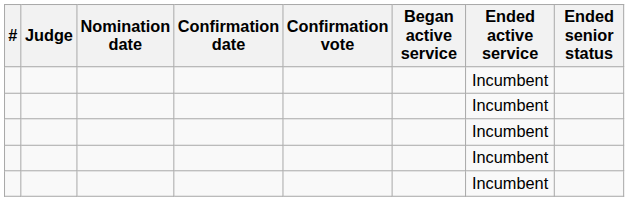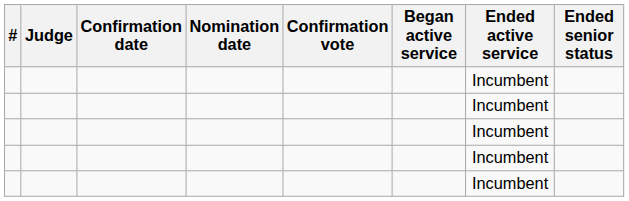columns swapped: (125, 35) <-> (229, 35)
